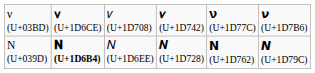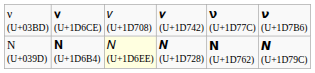(77, 52) bold -> (77, 52) normal
(130, 52) no background -> (130, 52) lightyellow background
